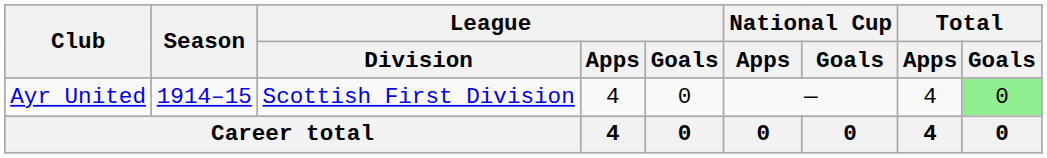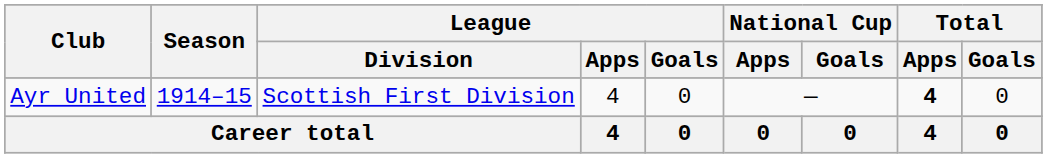(930, 97) normal -> (930, 97) bold
(1002, 97) lightgreen background -> (1002, 97) no background
